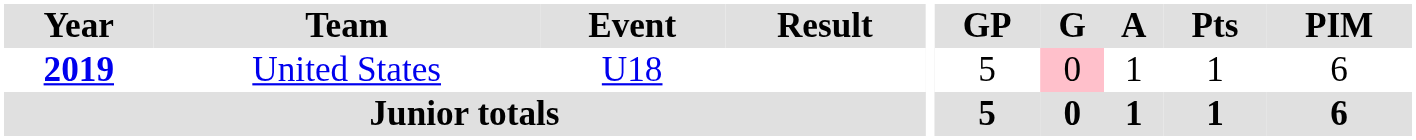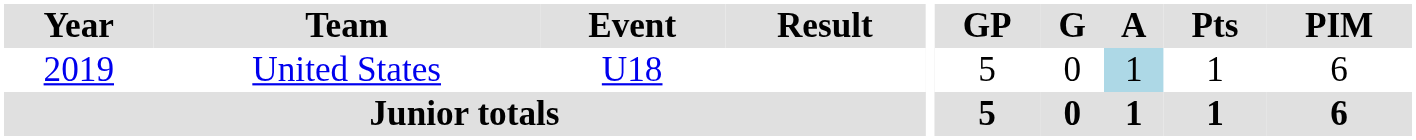(79, 69) bold -> (79, 69) normal
(1072, 69) pink background -> (1072, 69) no background
(1134, 69) no background -> (1134, 69) lightblue background
